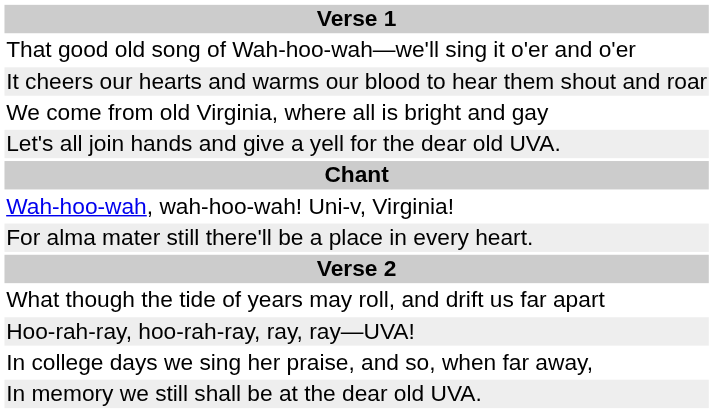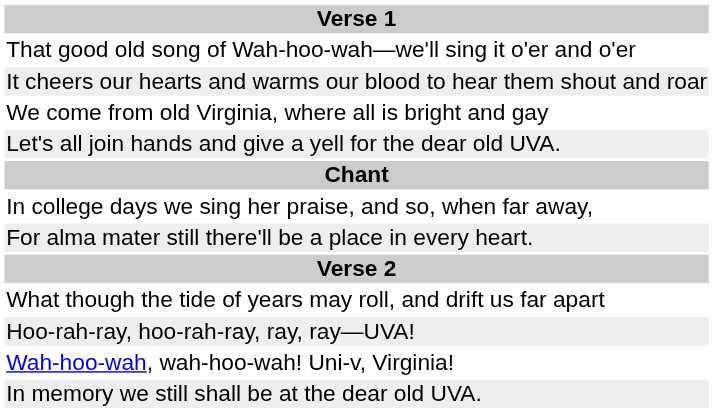(230, 206) Wah-hoo-wah, wah-hoo-wah! Uni-v, Virginia! -> (300, 206) In college days we sing her praise, and so, when far away,
(300, 362) In college days we sing her praise, and so, when far away, -> (230, 362) Wah-hoo-wah, wah-hoo-wah! Uni-v, Virginia!
